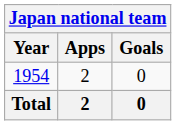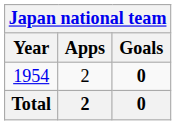(141, 76) normal -> (141, 76) bold
